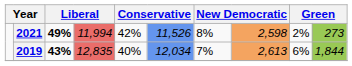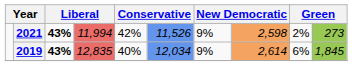(59, 33) 49% -> (59, 33) 43%
(205, 33) 8% -> (205, 33) 9%
(205, 51) 7% -> (205, 51) 9%
(272, 51) 2,613 -> (272, 51) 2,614
(329, 51) 1,844 -> (329, 51) 1,845
